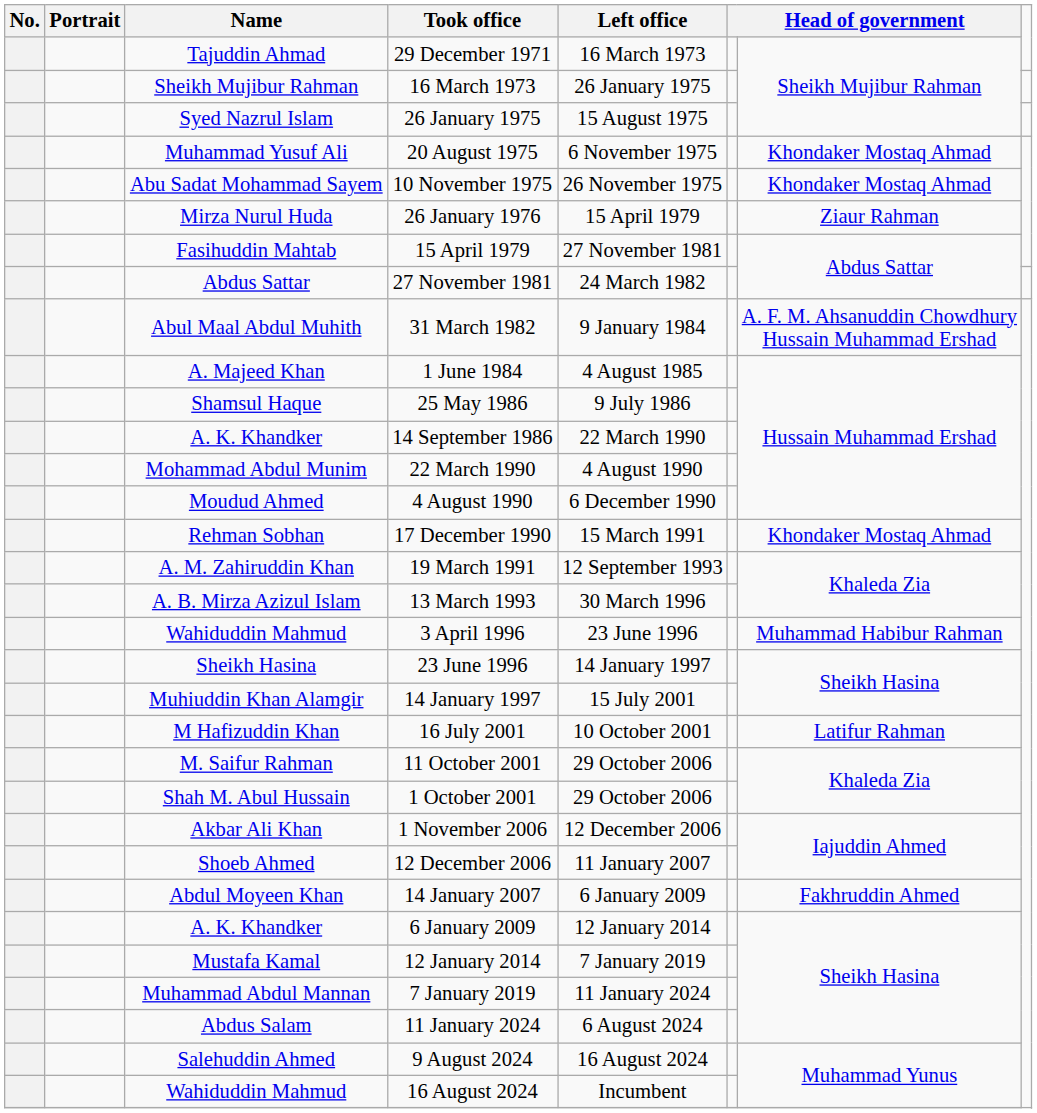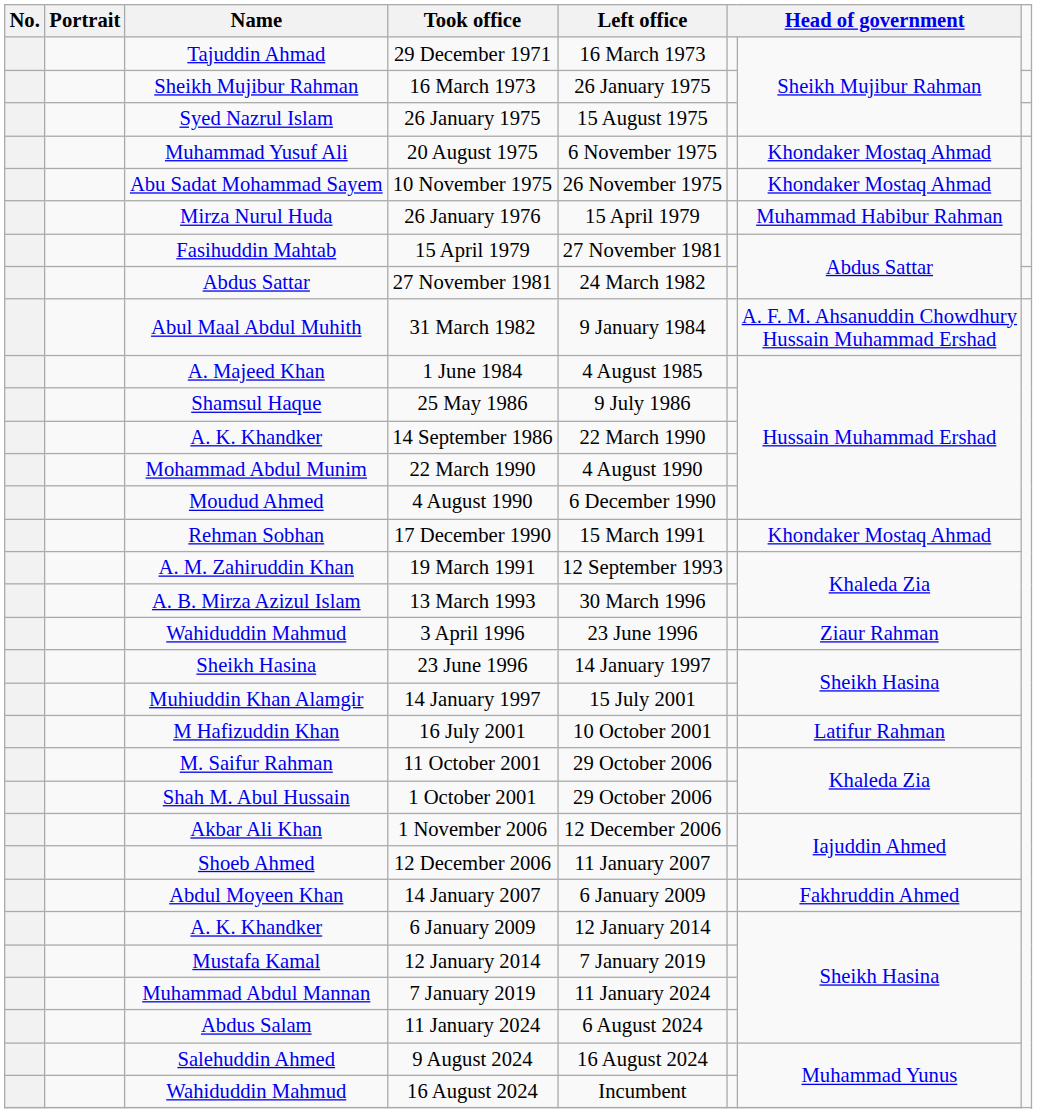(879, 217) Ziaur Rahman -> (879, 217) Muhammad Habibur Rahman
(879, 633) Muhammad Habibur Rahman -> (879, 633) Ziaur Rahman
